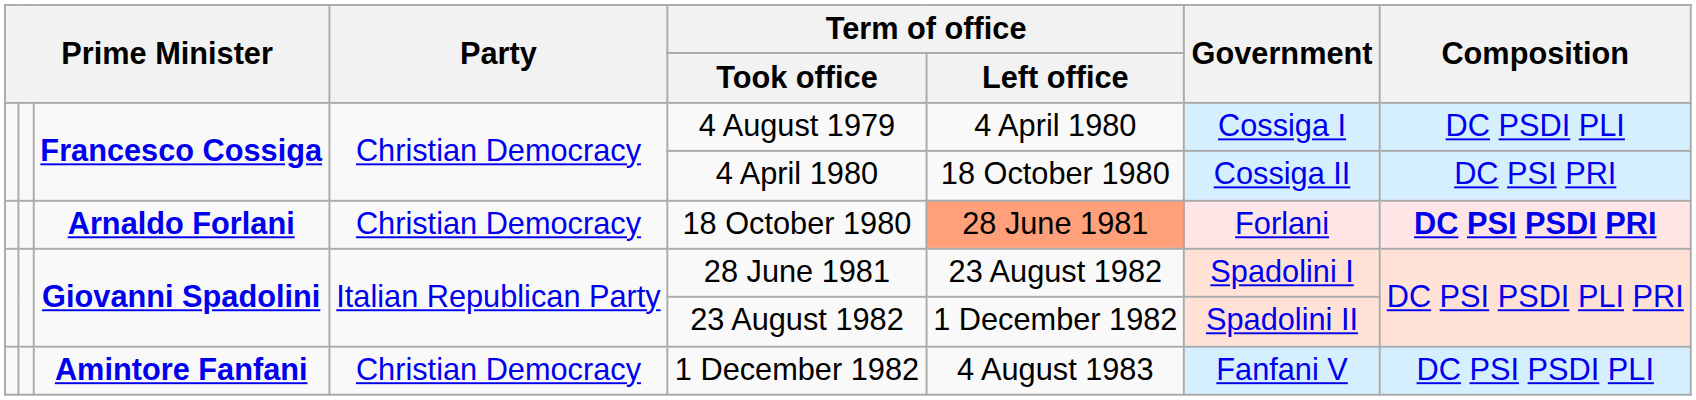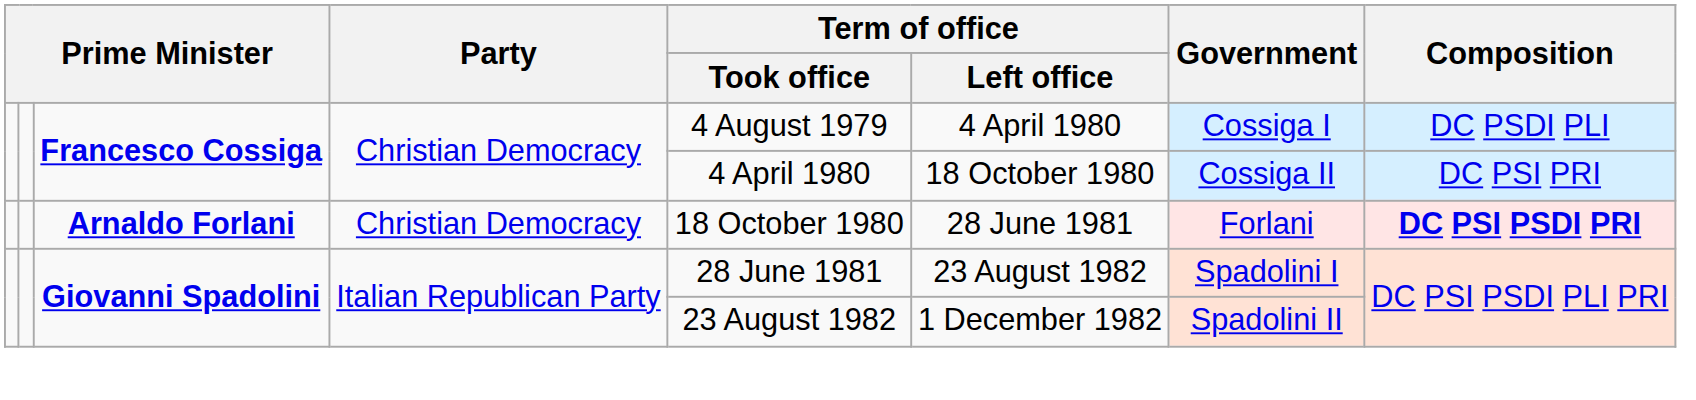(1055, 223) lightsalmon background -> (1040, 223) no background
- row: (181, 369)
